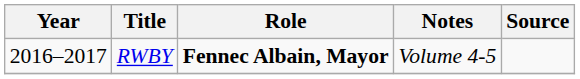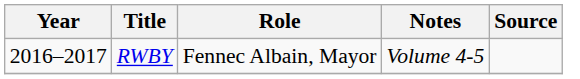(286, 55) bold -> (280, 55) normal
